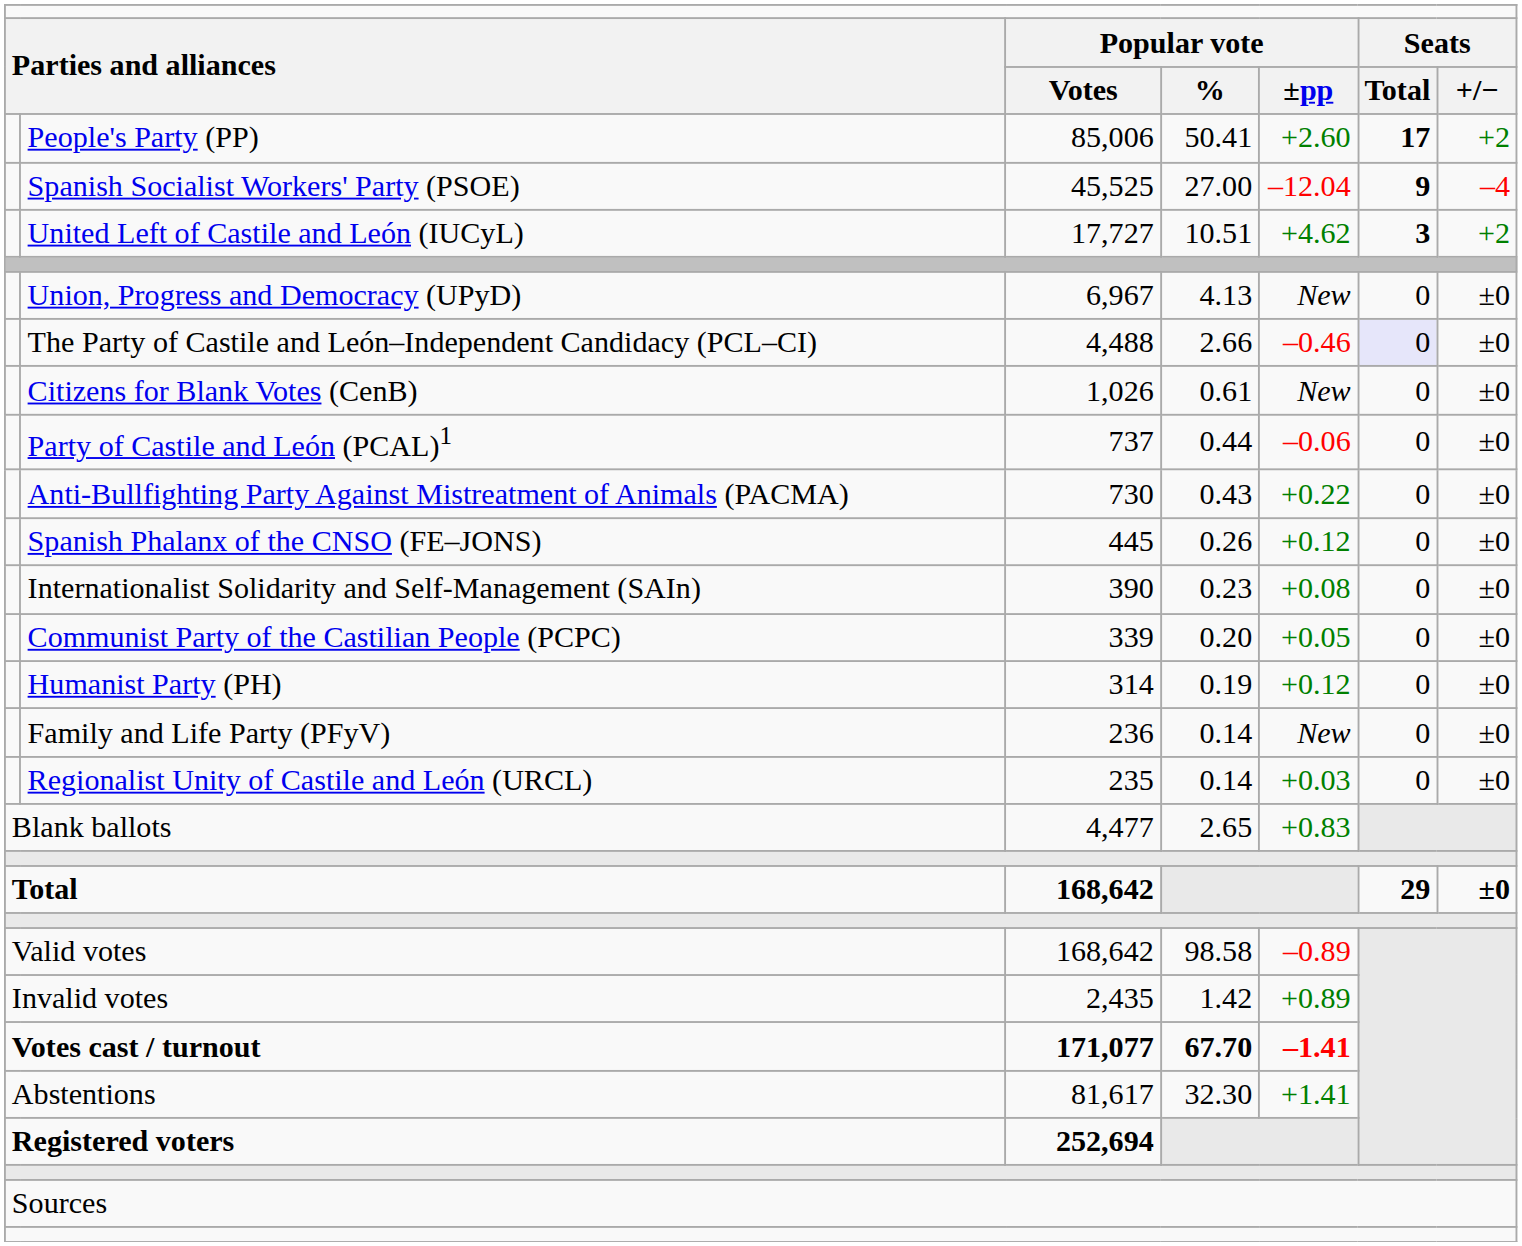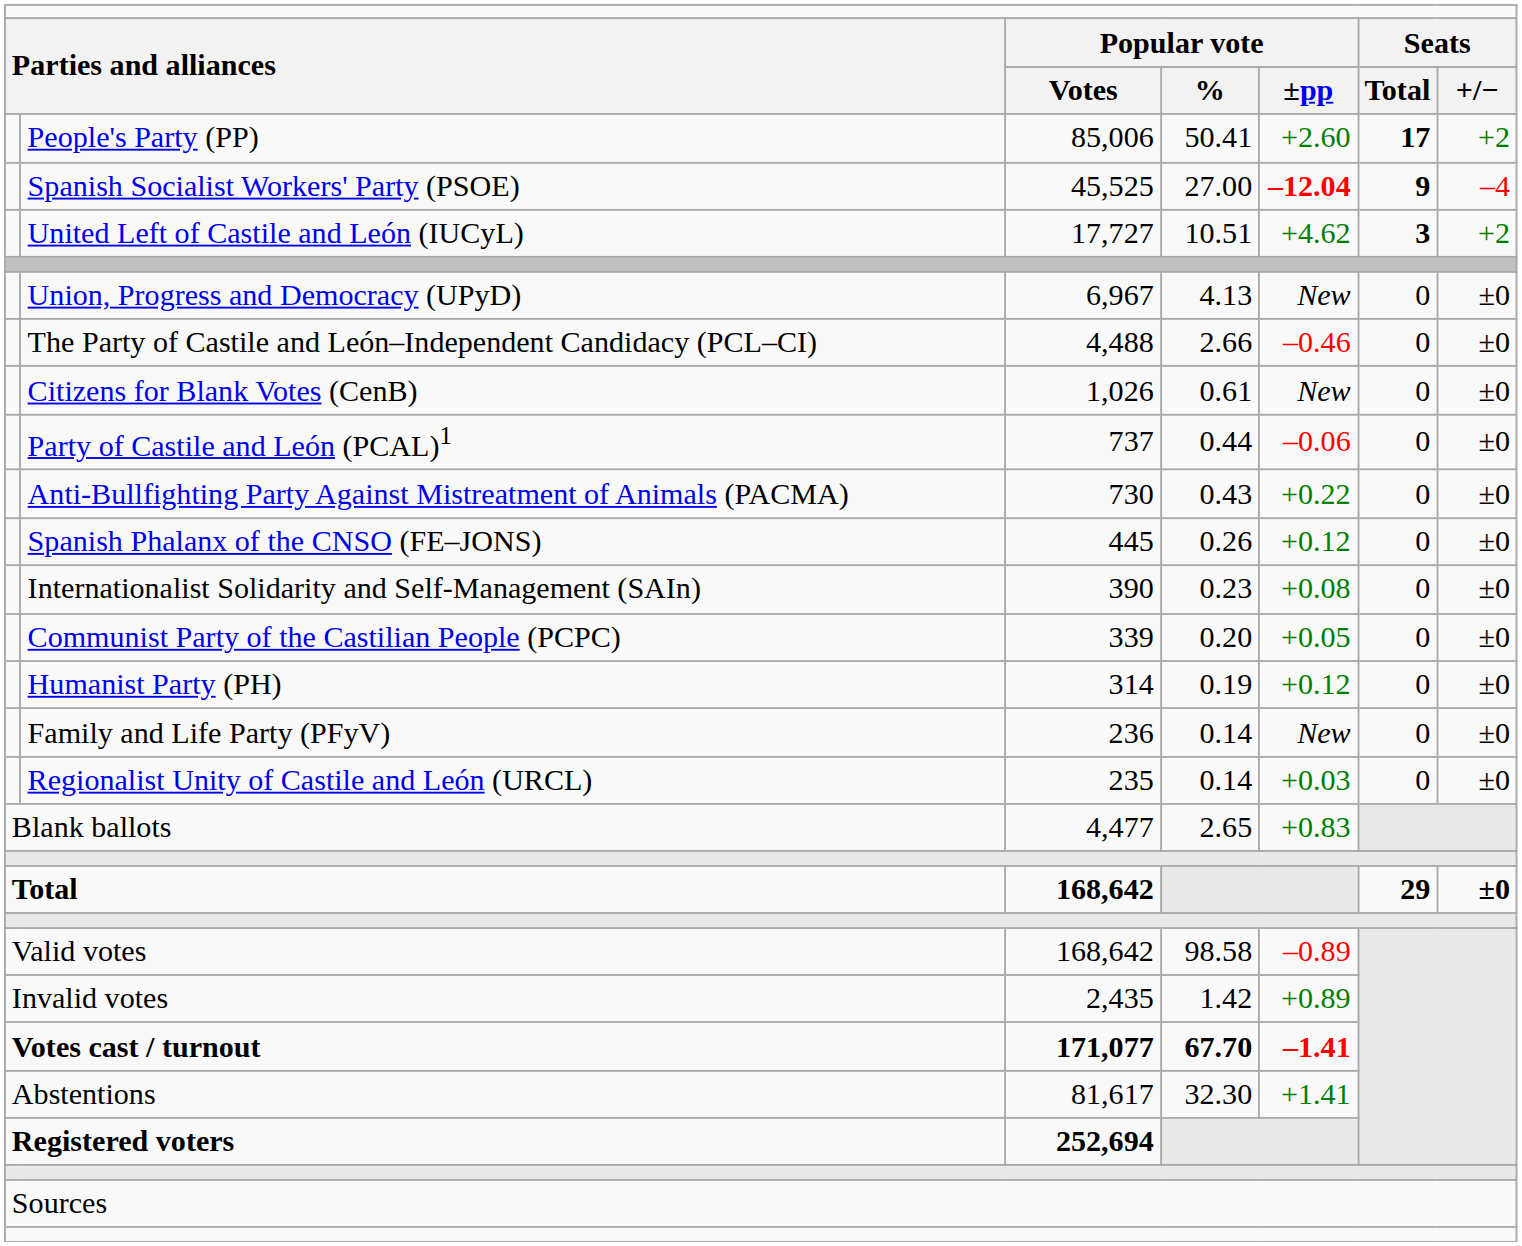(1309, 185) normal -> (1309, 185) bold
(1423, 342) lavender background -> (1423, 342) no background
